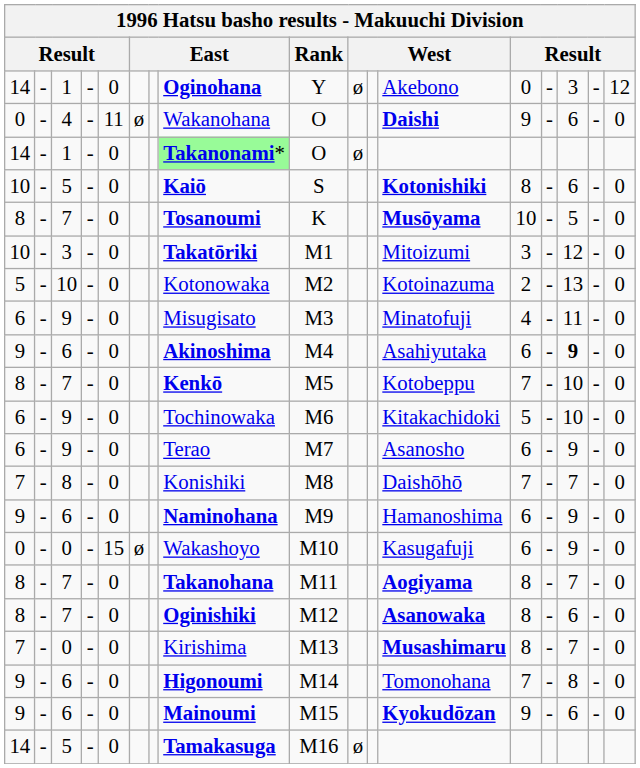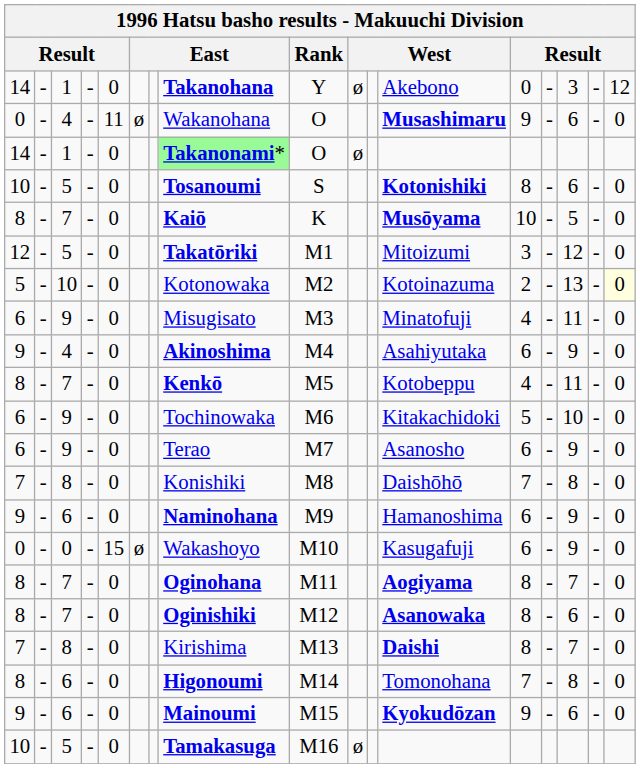(212, 86) Oginohana -> (218, 86) Takanohana
(411, 119) Daishi -> (444, 119) Musashimaru
(185, 185) Kaiō -> (212, 185) Tosanoumi
(212, 218) Tosanoumi -> (185, 218) Kaiō
(20, 251) 10 -> (20, 251) 12
(67, 251) 3 -> (67, 251) 5
(620, 284) no background -> (620, 284) lightyellow background
(67, 350) 6 -> (67, 350) 4
(573, 350) bold -> (573, 350) normal
(526, 383) 7 -> (526, 383) 4
(573, 383) 10 -> (573, 383) 11
(573, 482) 7 -> (573, 482) 8
(218, 581) Takanohana -> (212, 581) Oginohana
(67, 647) 0 -> (67, 647) 8
(444, 647) Musashimaru -> (411, 647) Daishi
(20, 680) 9 -> (20, 680) 8
(20, 746) 14 -> (20, 746) 10
